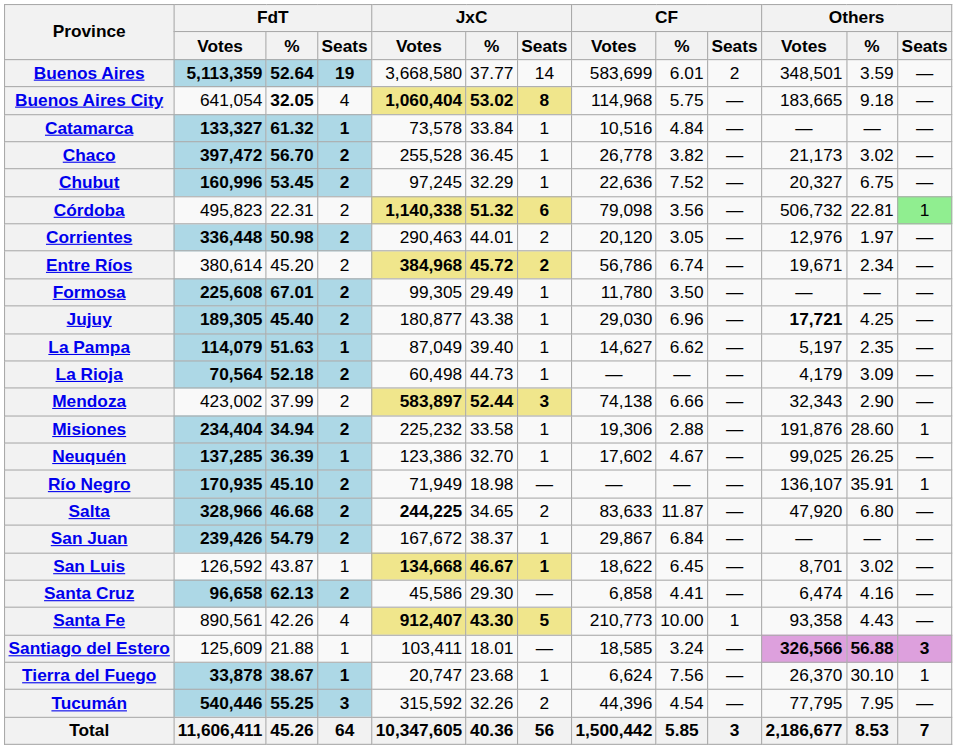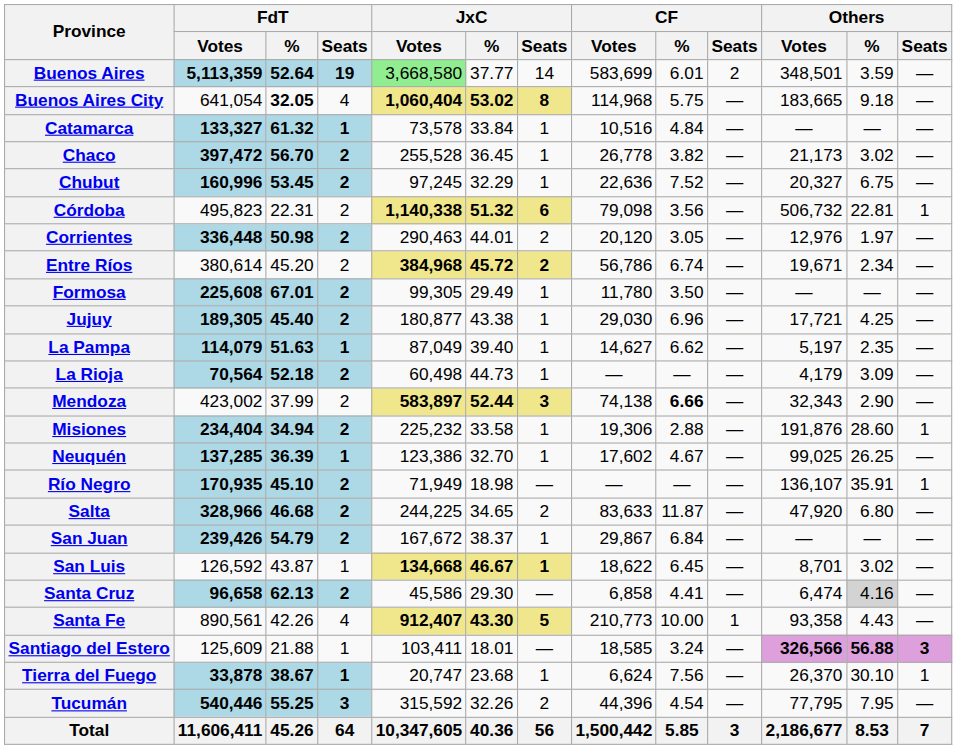(424, 73) no background -> (424, 73) lightgreen background
(925, 210) lightgreen background -> (925, 210) no background
(816, 319) bold -> (816, 319) normal
(687, 401) normal -> (687, 401) bold
(431, 511) bold -> (431, 511) normal
(877, 593) no background -> (877, 593) lightgrey background
